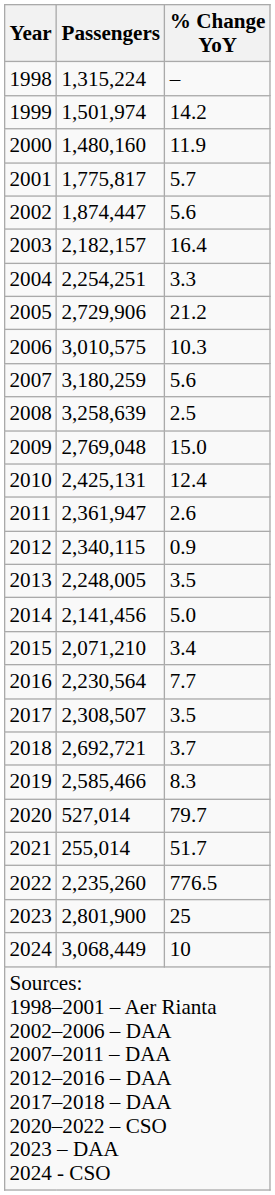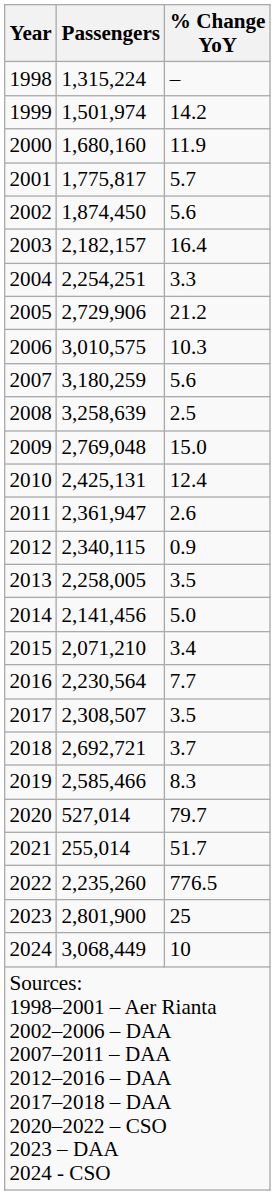(104, 145) 1,480,160 -> (104, 145) 1,680,160
(104, 212) 1,874,447 -> (104, 212) 1,874,450
(104, 580) 2,248,005 -> (104, 580) 2,258,005
